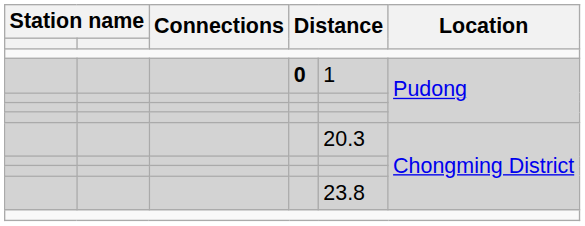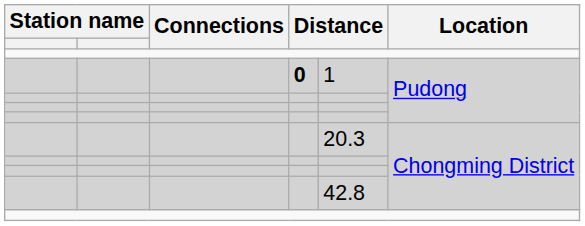(344, 192) 23.8 -> (344, 192) 42.8
